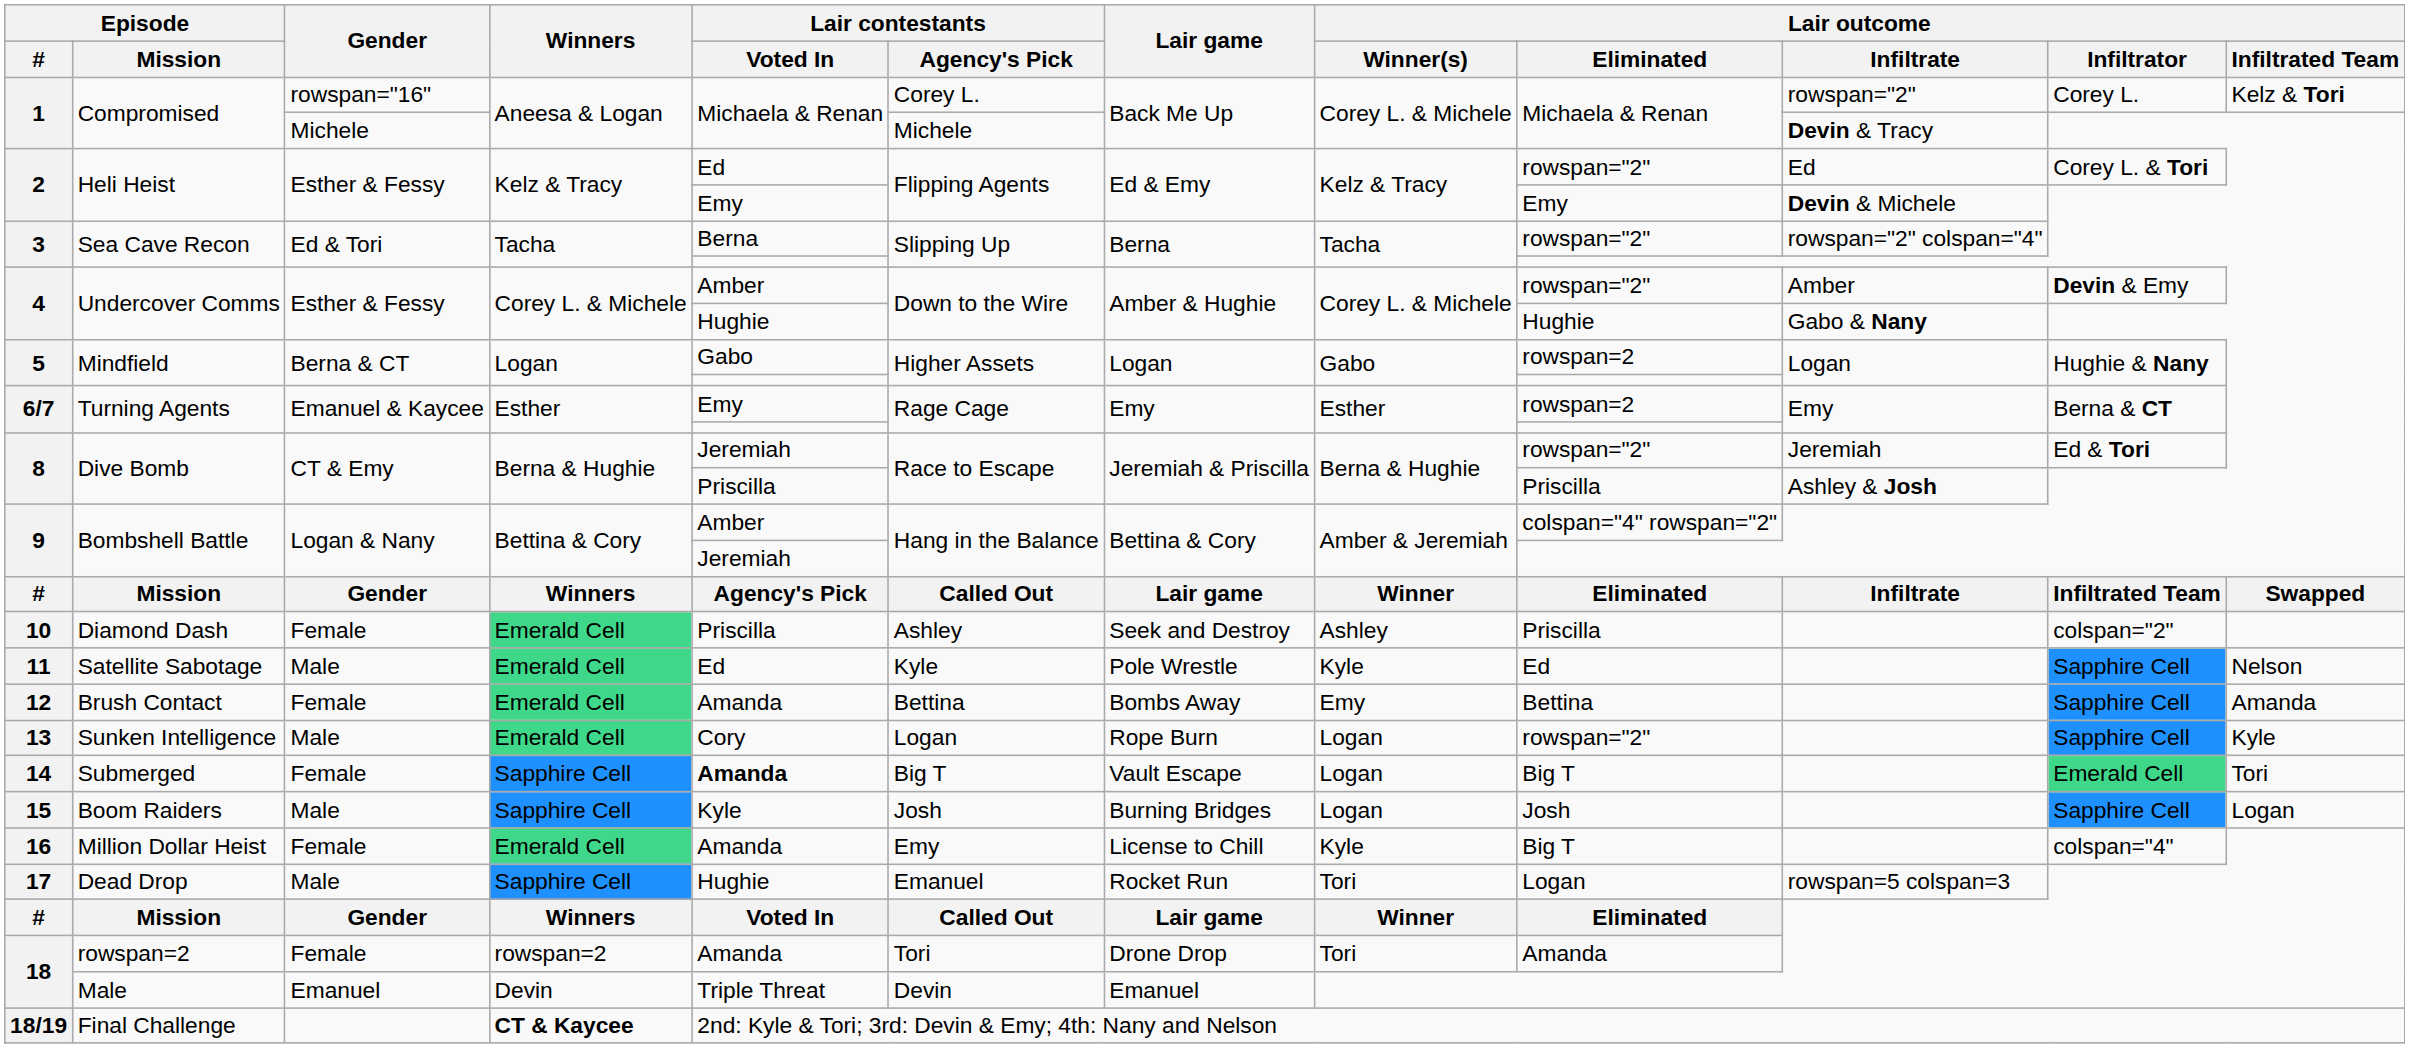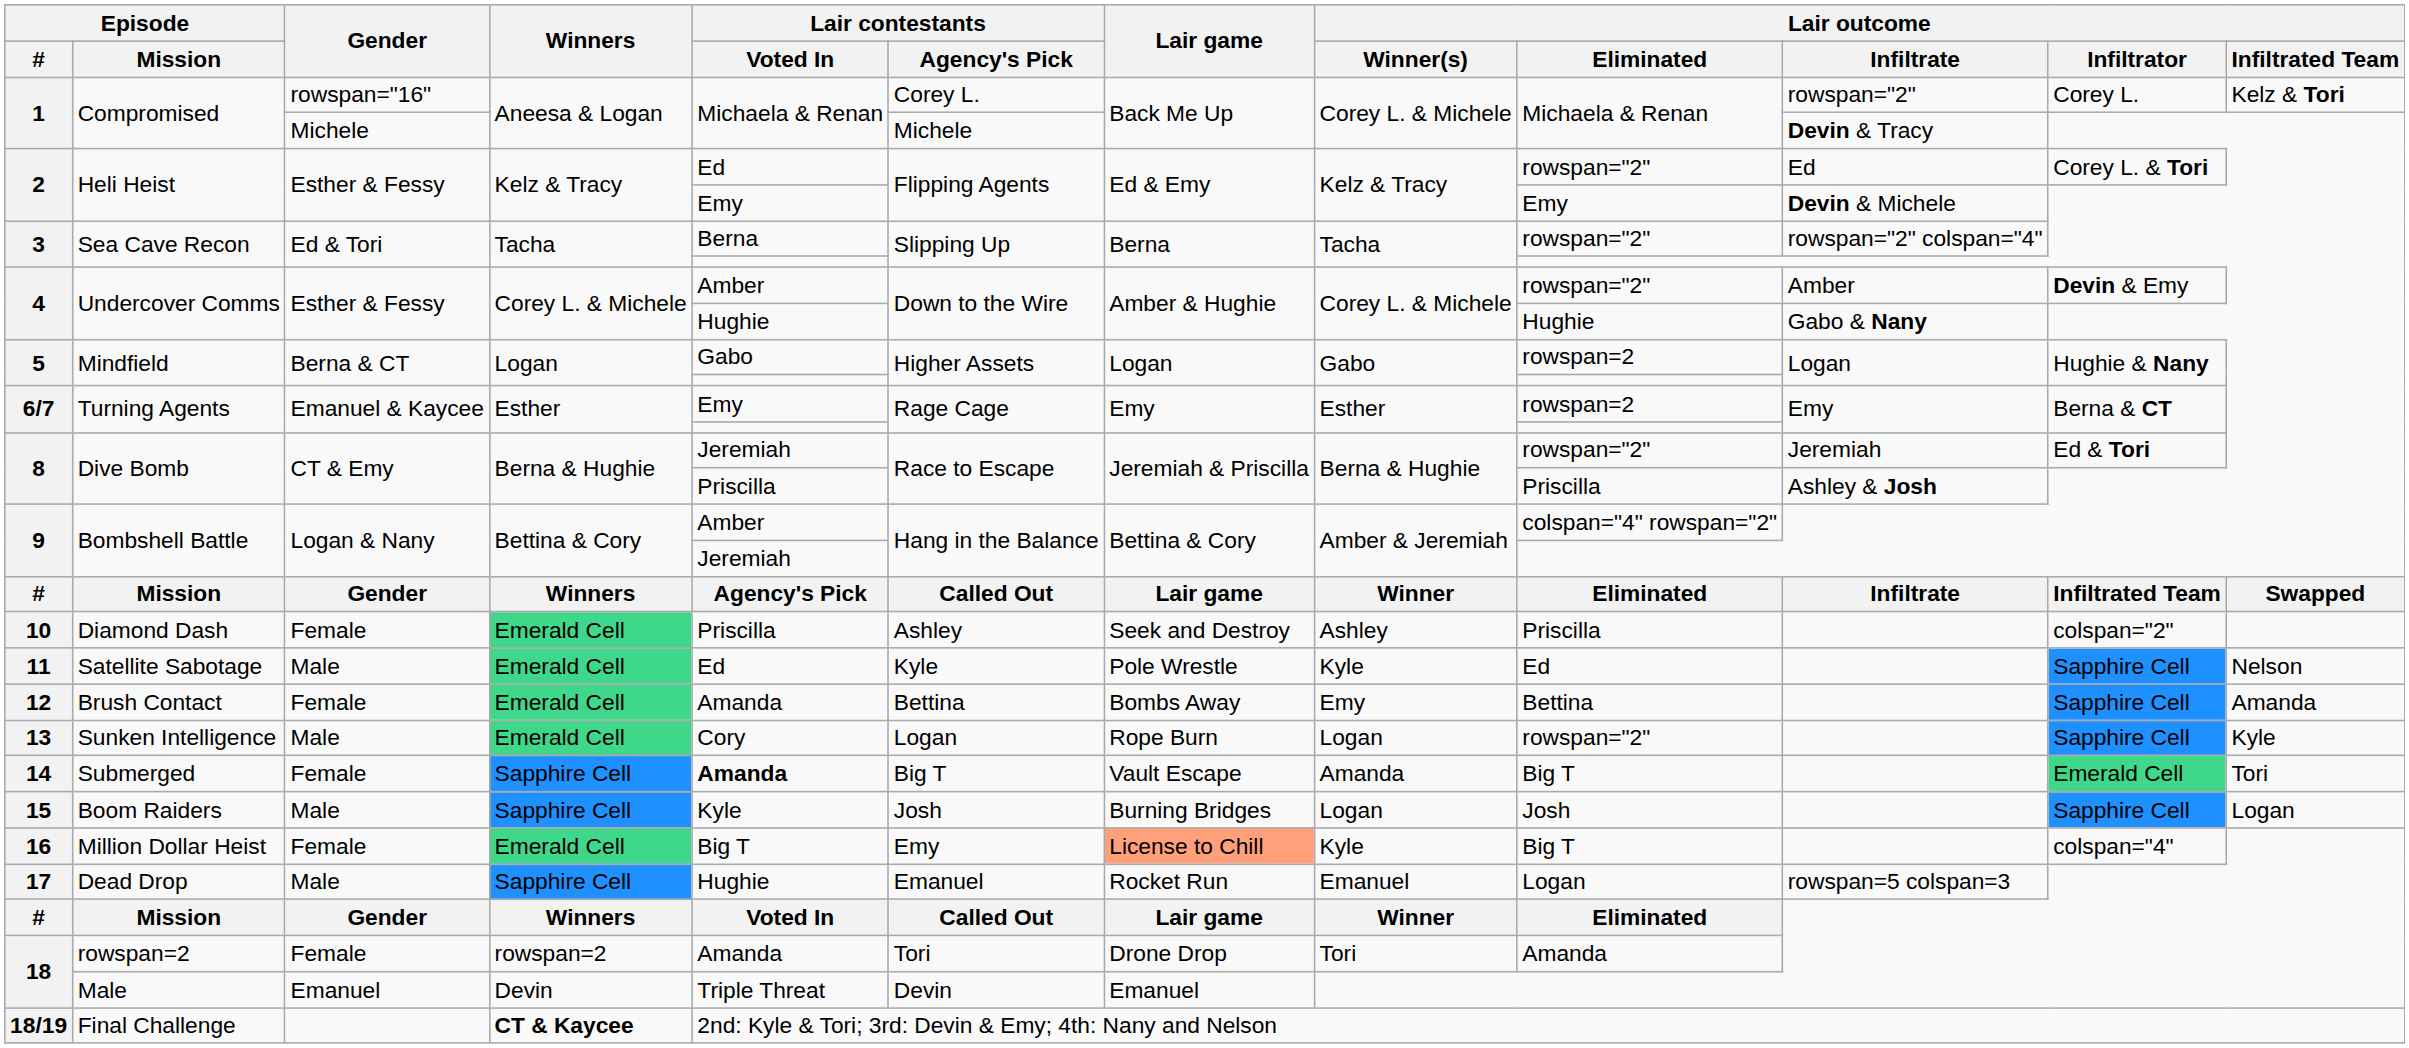(1351, 774) Logan -> (1362, 774) Amanda
(740, 846) Amanda -> (724, 846) Big T
(1186, 846) no background -> (1186, 846) lightsalmon background
(1338, 882) Tori -> (1364, 882) Emanuel
